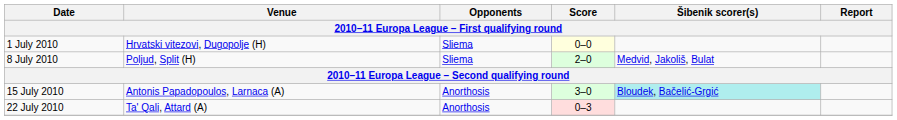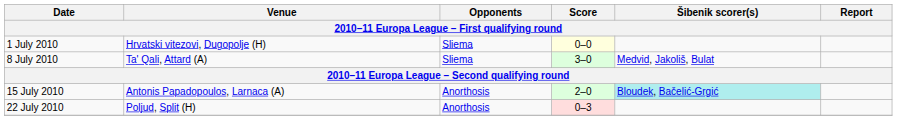(161, 60) Poljud, Split (H) -> (167, 60) Ta' Qali, Attard (A)
(583, 60) 2–0 -> (583, 60) 3–0
(583, 92) 3–0 -> (583, 92) 2–0
(167, 108) Ta' Qali, Attard (A) -> (161, 108) Poljud, Split (H)
